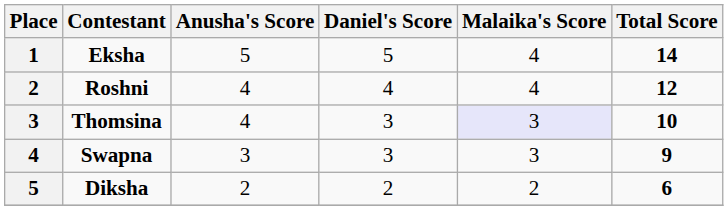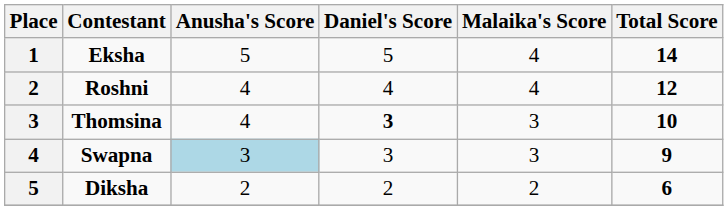(388, 121) normal -> (388, 121) bold
(534, 121) lavender background -> (534, 121) no background
(245, 155) no background -> (245, 155) lightblue background
